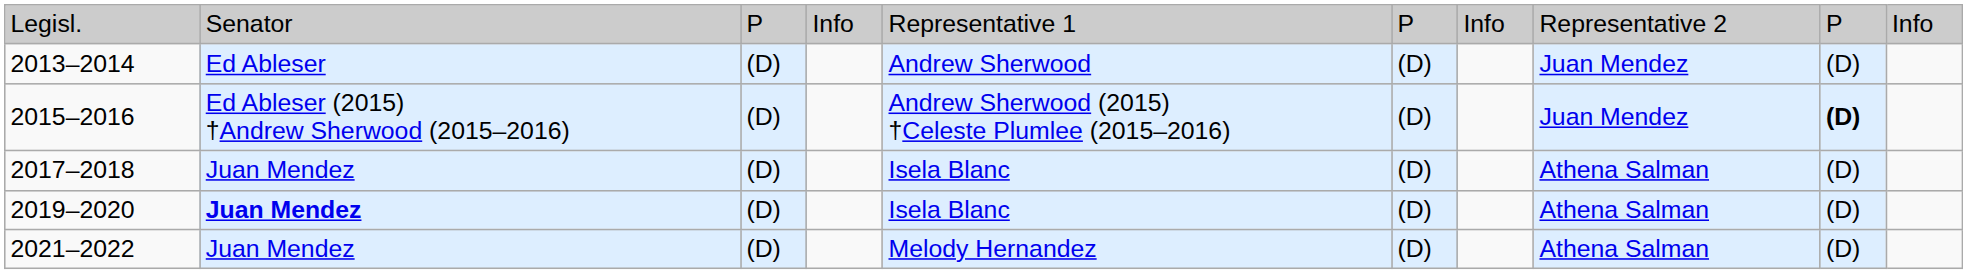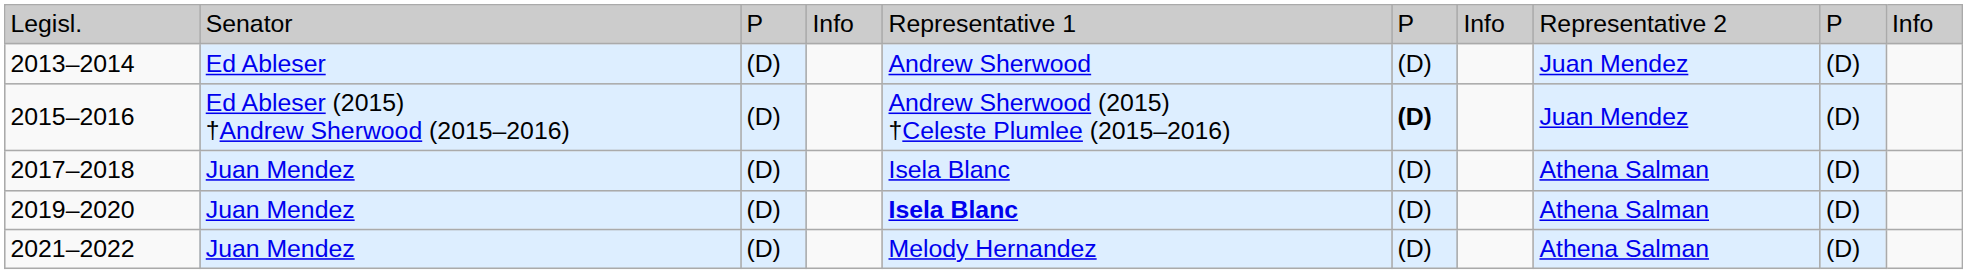(1415, 116) normal -> (1415, 116) bold
(1843, 116) bold -> (1843, 116) normal
(284, 209) bold -> (280, 209) normal
(949, 209) normal -> (953, 209) bold
